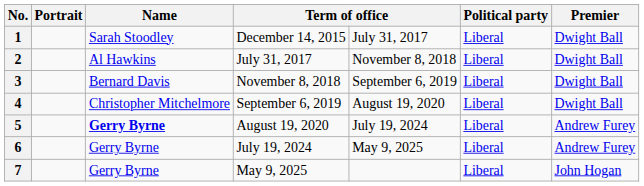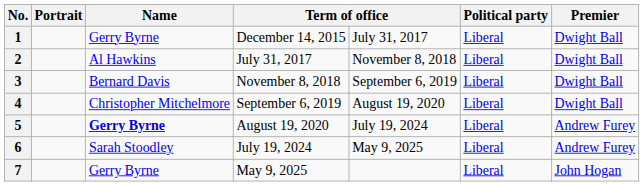(131, 37) Sarah Stoodley -> (124, 37) Gerry Byrne
(124, 147) Gerry Byrne -> (131, 147) Sarah Stoodley
